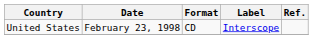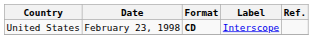(190, 27) normal -> (190, 27) bold
